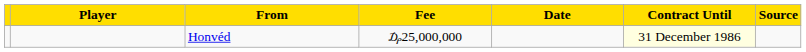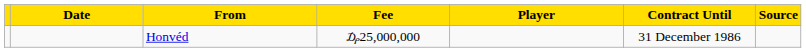columns swapped: (98, 15) <-> (557, 15)
(689, 36) lightyellow background -> (689, 36) no background
